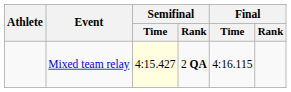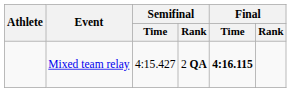(155, 64) lightyellow background -> (155, 64) no background
(232, 64) normal -> (233, 64) bold
